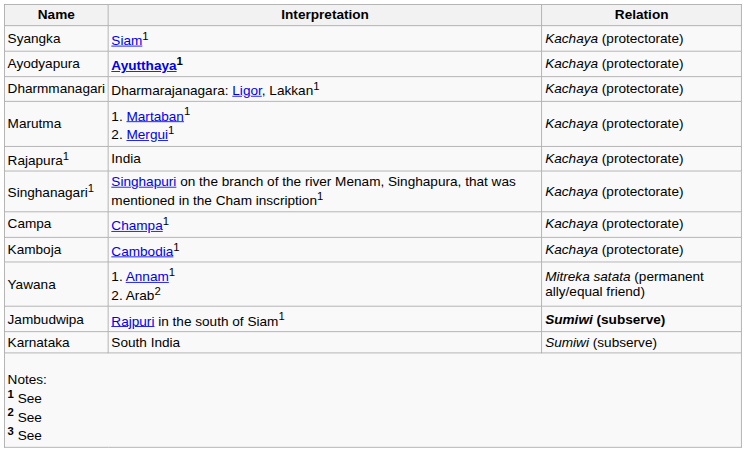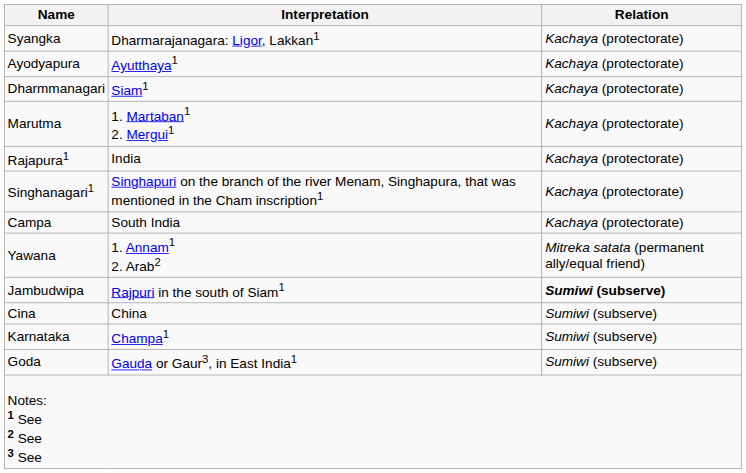(130, 38) Siam1 -> (215, 38) Dharmarajanagara: Ligor, Lakkan1
(147, 63) bold -> (145, 63) normal
(215, 89) Dharmarajanagara: Ligor, Lakkan1 -> (130, 89) Siam1
(140, 224) Champa1 -> (146, 222) South India
- row: (34, 249)
+ row: (22, 313)
(146, 342) South India -> (140, 337) Champa1
+ row: (24, 362)
